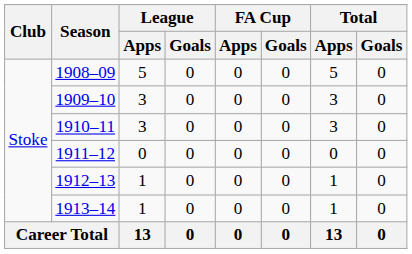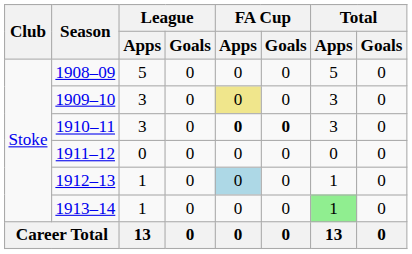(238, 99) no background -> (238, 99) khaki background
(238, 126) normal -> (238, 126) bold
(286, 126) normal -> (286, 126) bold
(238, 180) no background -> (238, 180) lightblue background
(334, 208) no background -> (334, 208) lightgreen background
